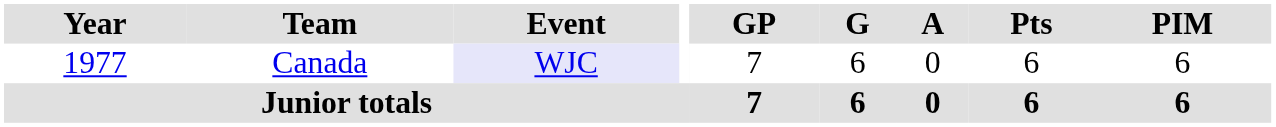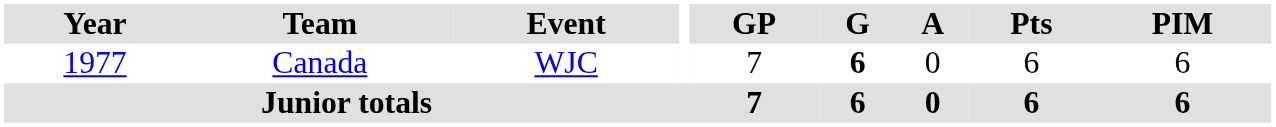(566, 62) lavender background -> (566, 62) no background
(858, 62) normal -> (858, 62) bold
